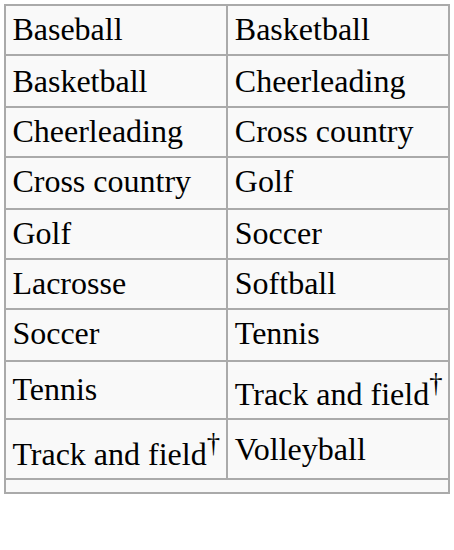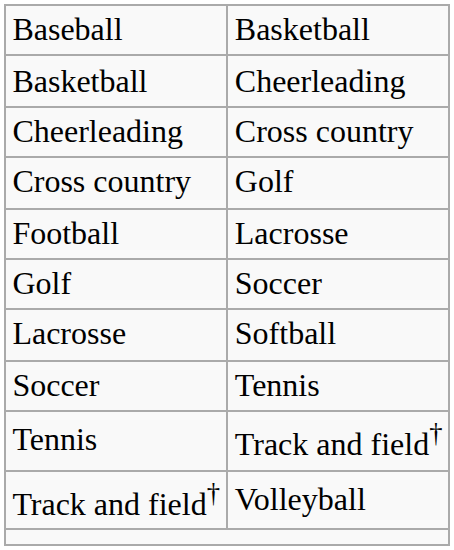+ row: (66, 232)
